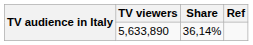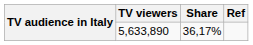(202, 31) 36,14% -> (202, 31) 36,17%
